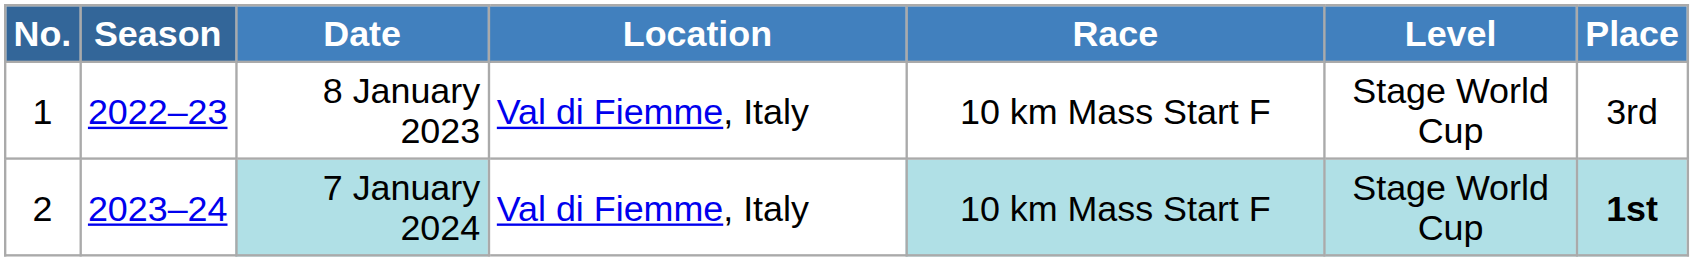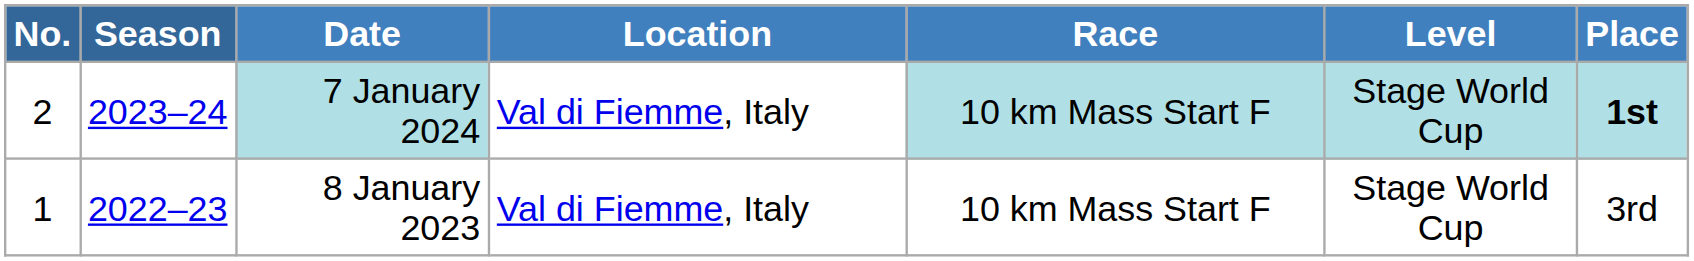rows swapped: (401, 111) <-> (401, 208)
